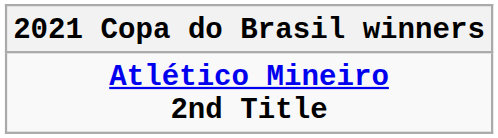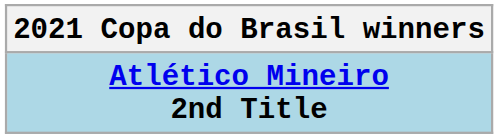(249, 93) no background -> (249, 93) lightblue background
